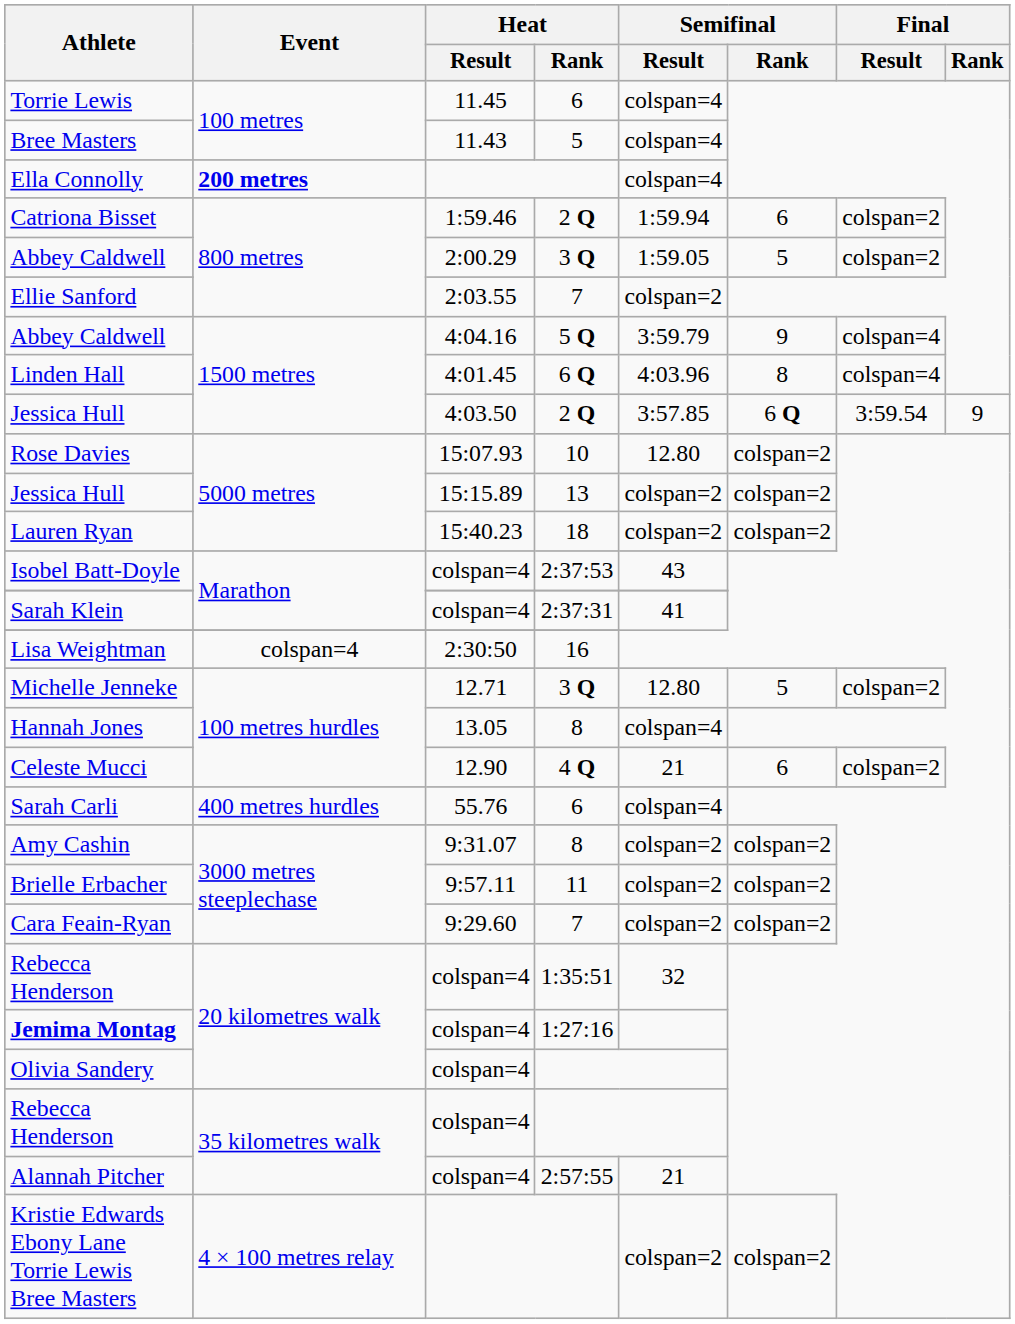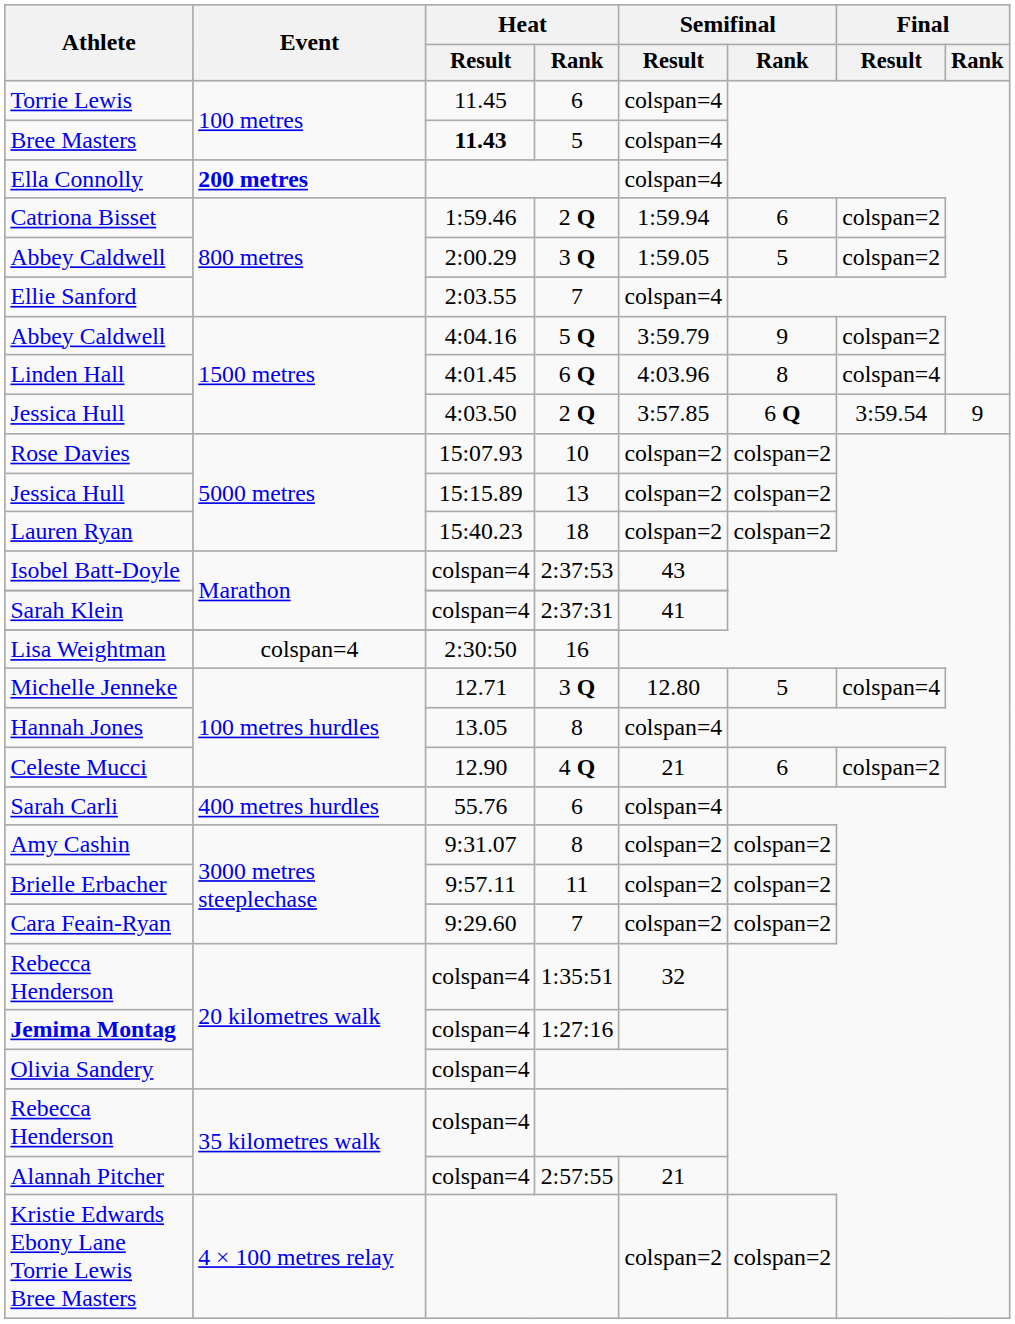(481, 139) normal -> (481, 139) bold
(673, 296) colspan=2 -> (673, 296) colspan=4
(891, 335) colspan=4 -> (891, 335) colspan=2
(673, 453) 12.80 -> (673, 453) colspan=2
(891, 688) colspan=2 -> (891, 688) colspan=4
